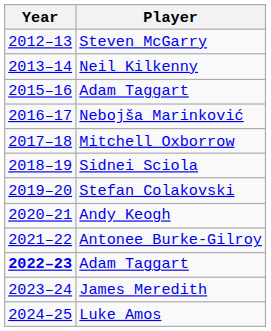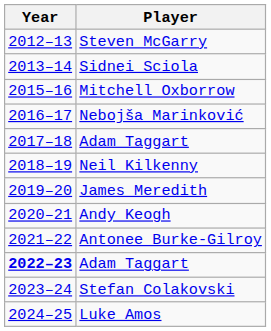(139, 67) Neil Kilkenny -> (139, 67) Sidnei Sciola
(134, 91) Adam Taggart -> (157, 91) Mitchell Oxborrow
(157, 141) Mitchell Oxborrow -> (134, 141) Adam Taggart
(139, 166) Sidnei Sciola -> (139, 166) Neil Kilkenny
(157, 191) Stefan Colakovski -> (143, 191) James Meredith
(143, 290) James Meredith -> (157, 290) Stefan Colakovski
